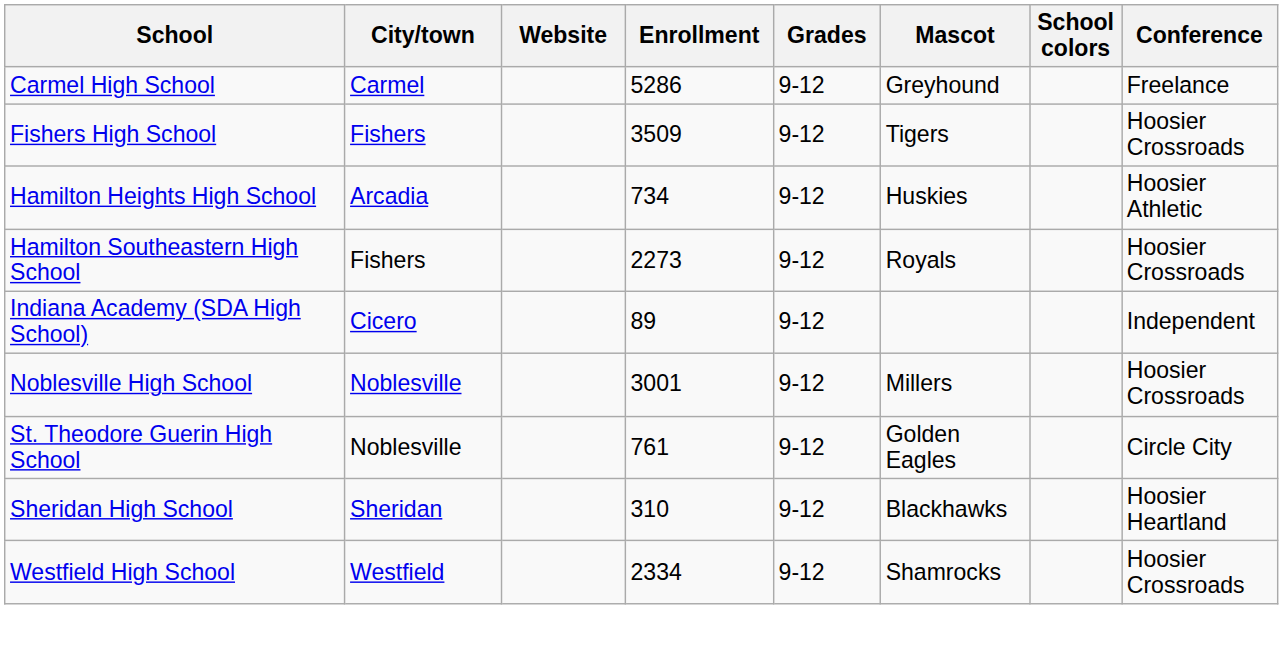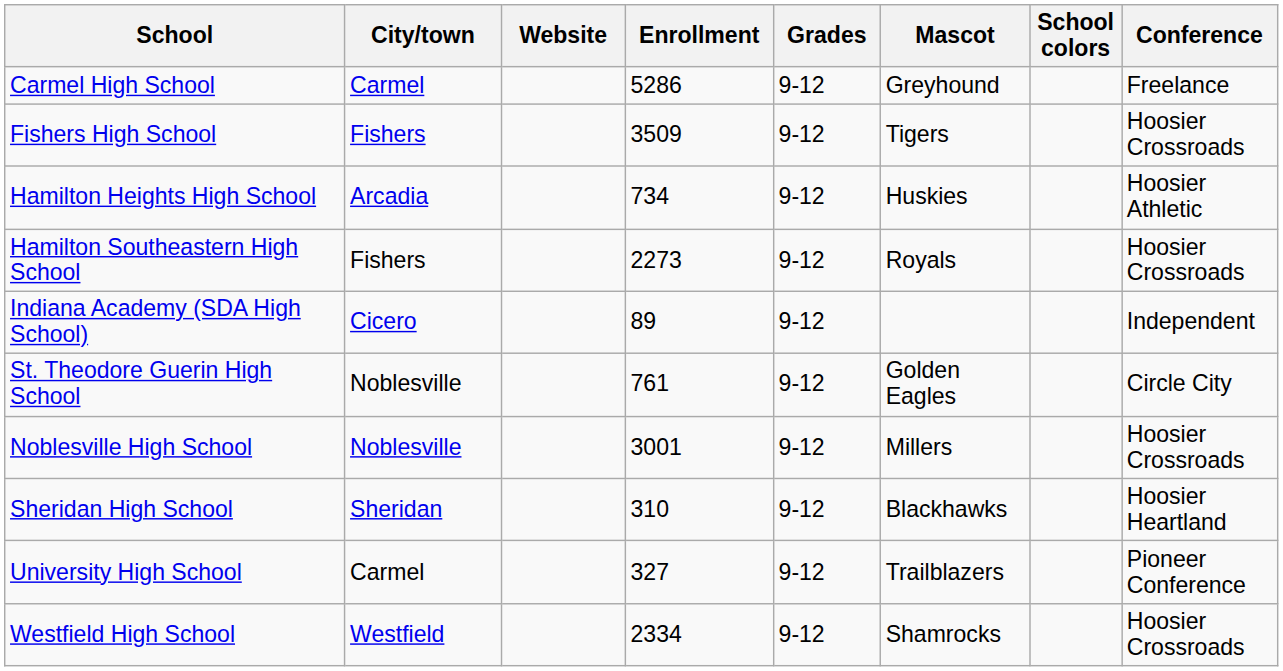rows swapped: (131, 384) <-> (141, 447)
+ row: (126, 571)
